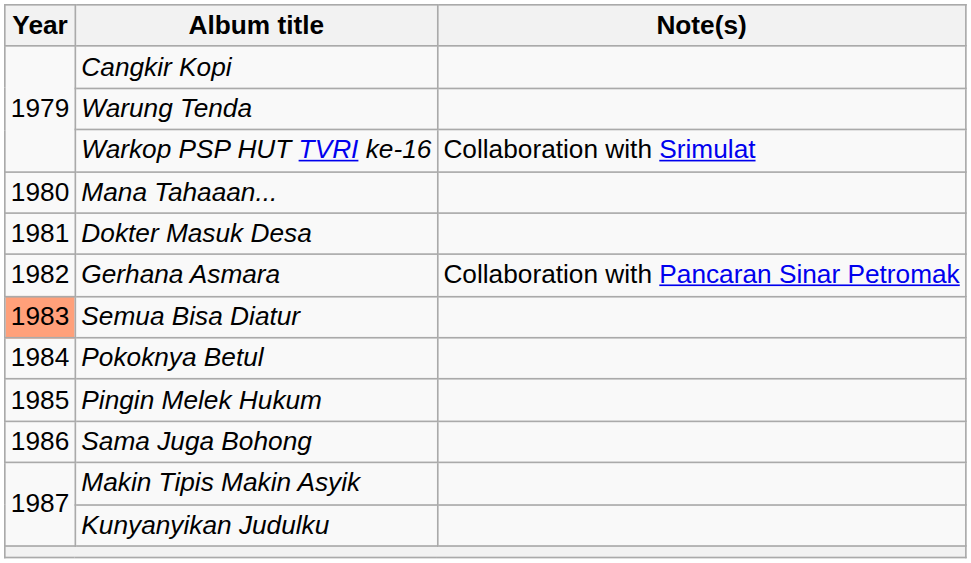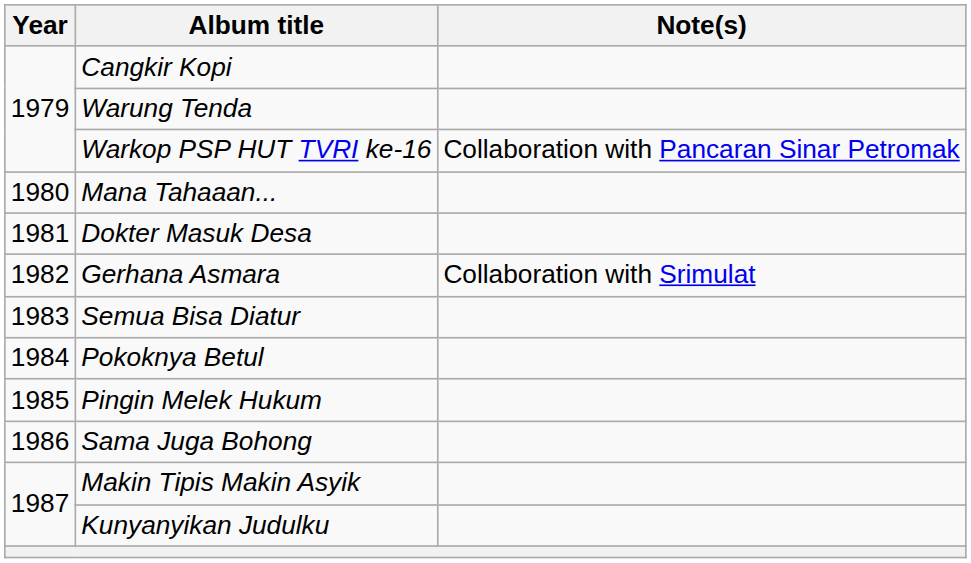(599, 150) Collaboration with Srimulat -> (702, 150) Collaboration with Pancaran Sinar Petromak
(702, 274) Collaboration with Pancaran Sinar Petromak -> (599, 274) Collaboration with Srimulat
(40, 316) lightsalmon background -> (40, 316) no background
